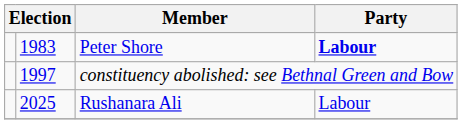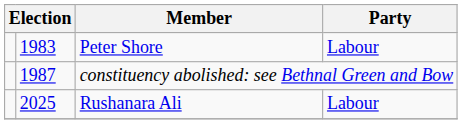(347, 47) bold -> (353, 47) normal
(38, 75) 1997 -> (38, 75) 1987
